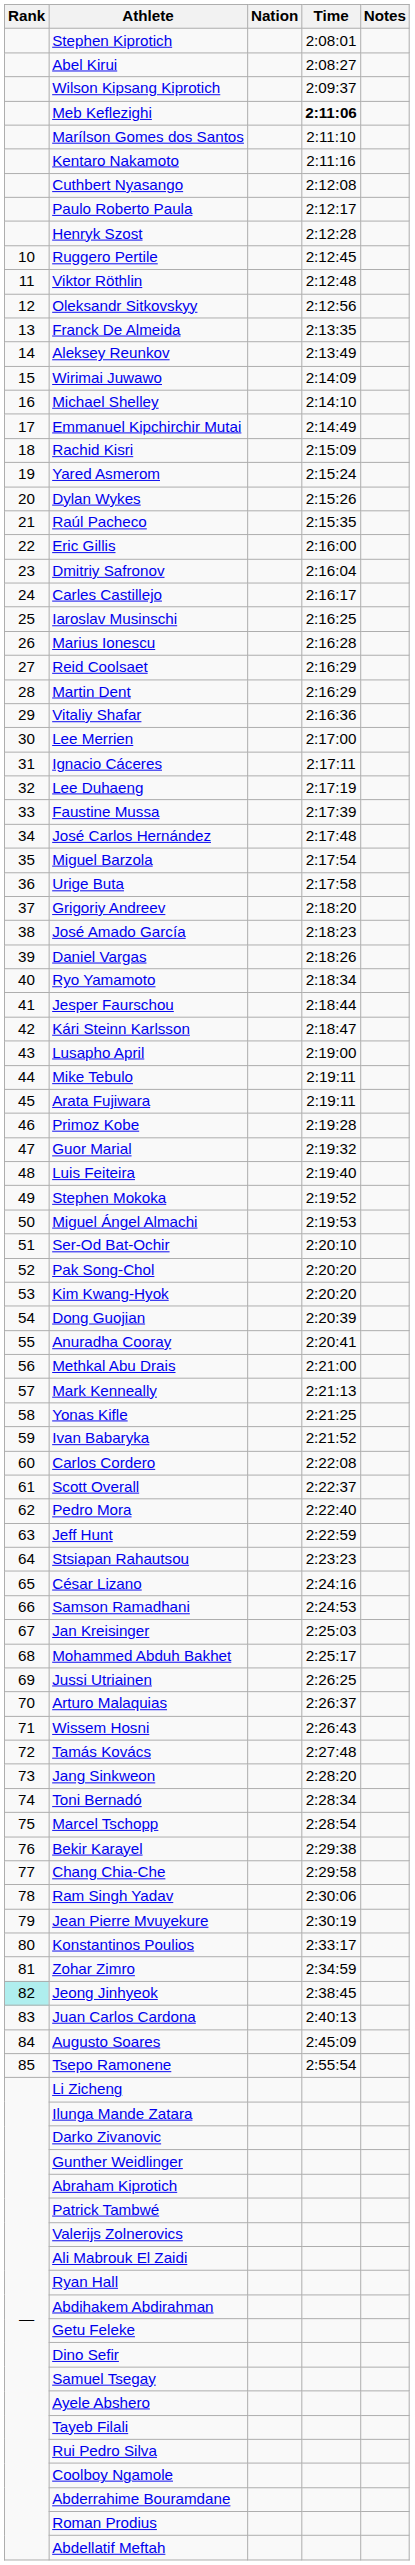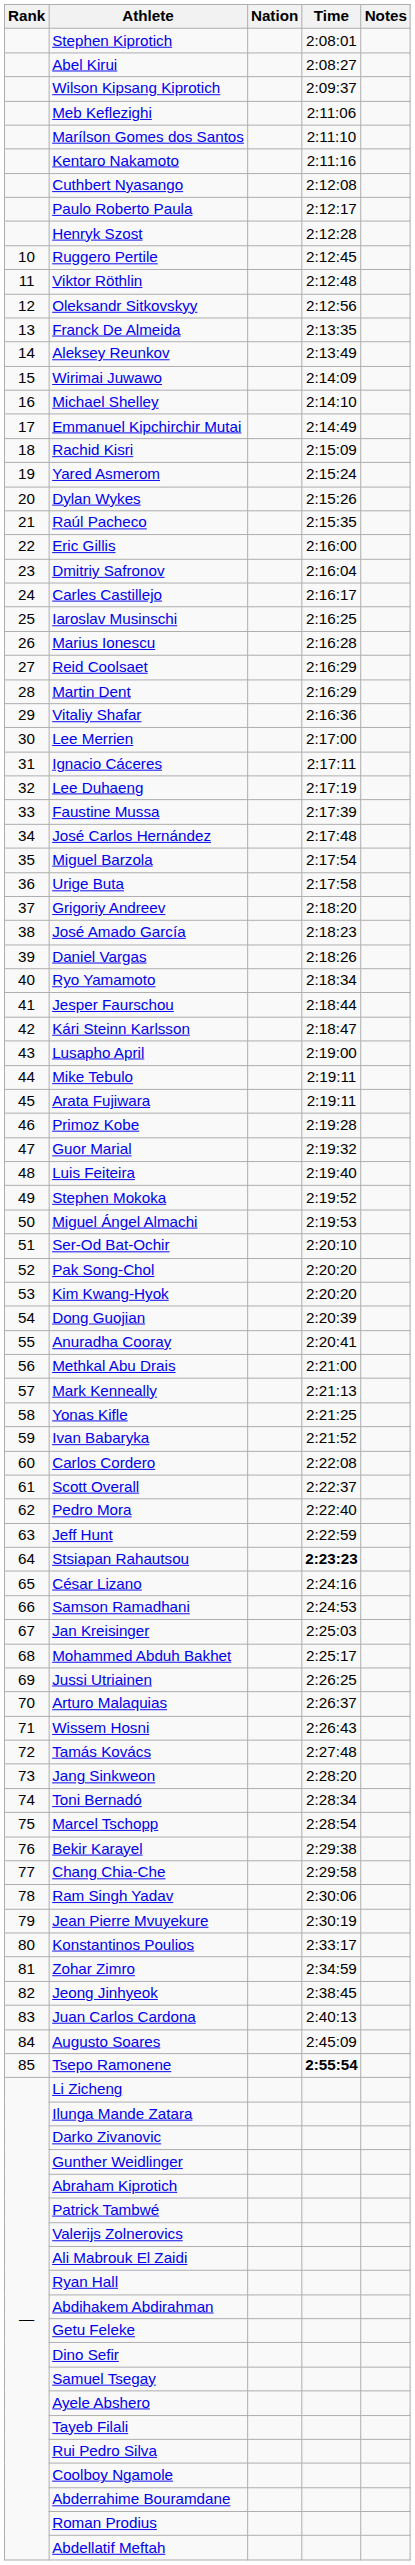(331, 112) bold -> (331, 112) normal
(331, 1559) normal -> (331, 1559) bold
(27, 1993) paleturquoise background -> (27, 1993) no background
(331, 2065) normal -> (331, 2065) bold
